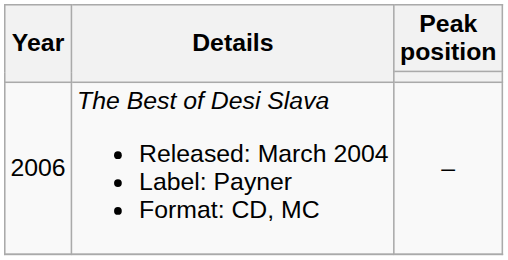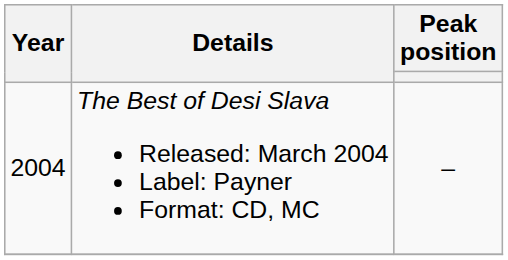(38, 167) 2006 -> (38, 167) 2004
